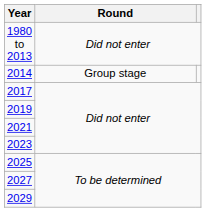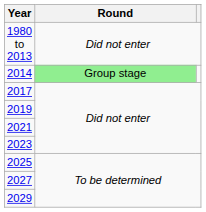(115, 74) no background -> (115, 74) lightgreen background
